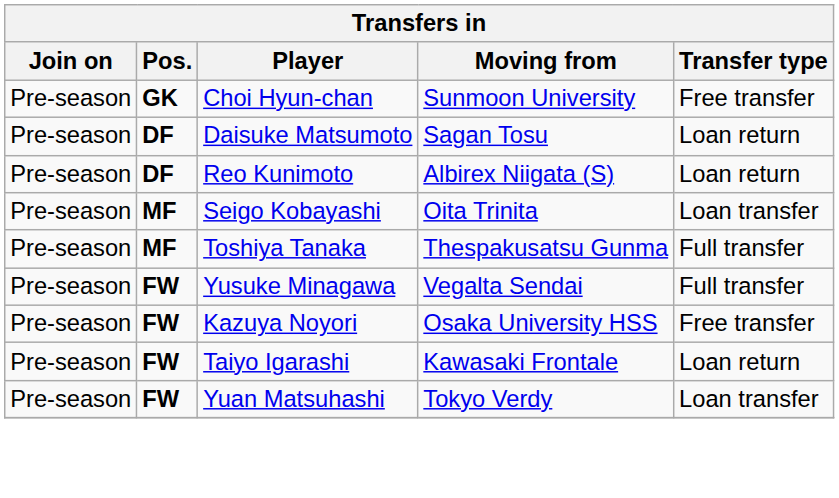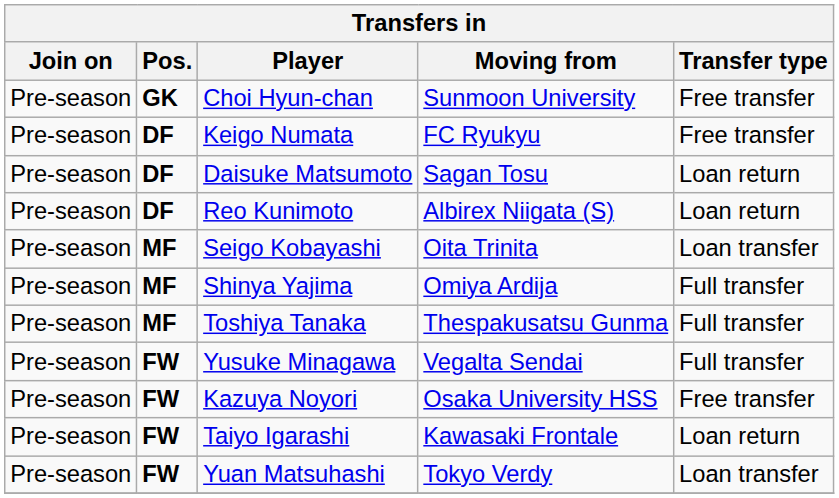+ row: (278, 135)
+ row: (278, 286)
